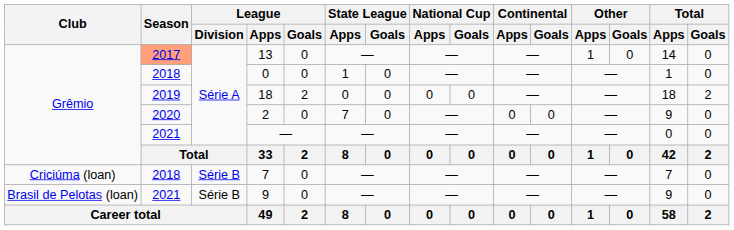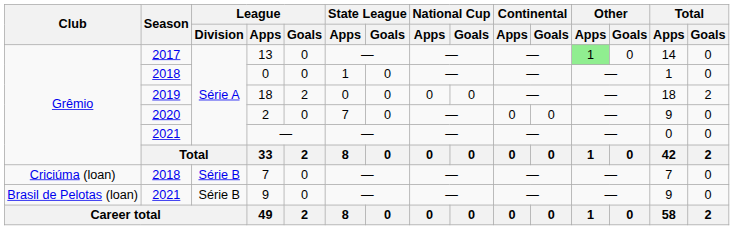(166, 54) lightsalmon background -> (166, 54) no background
(590, 54) no background -> (590, 54) lightgreen background
